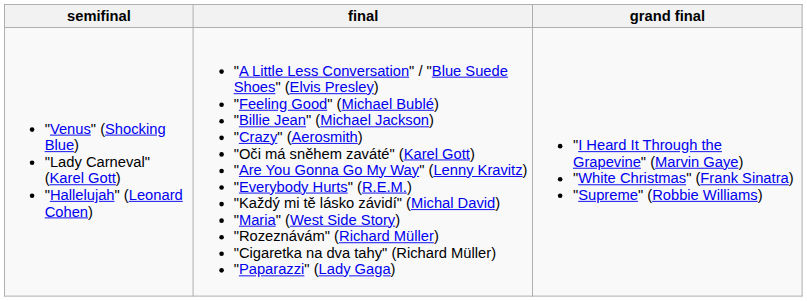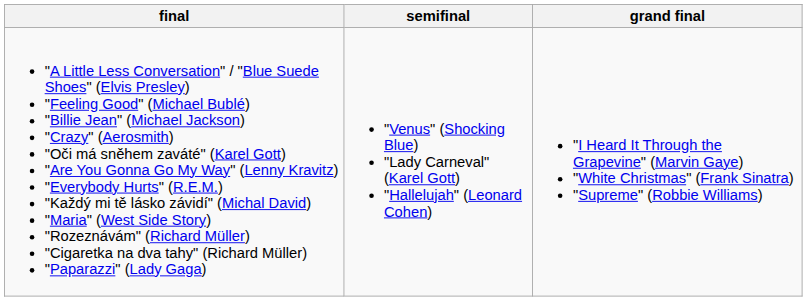columns swapped: (99, 16) <-> (363, 16)
